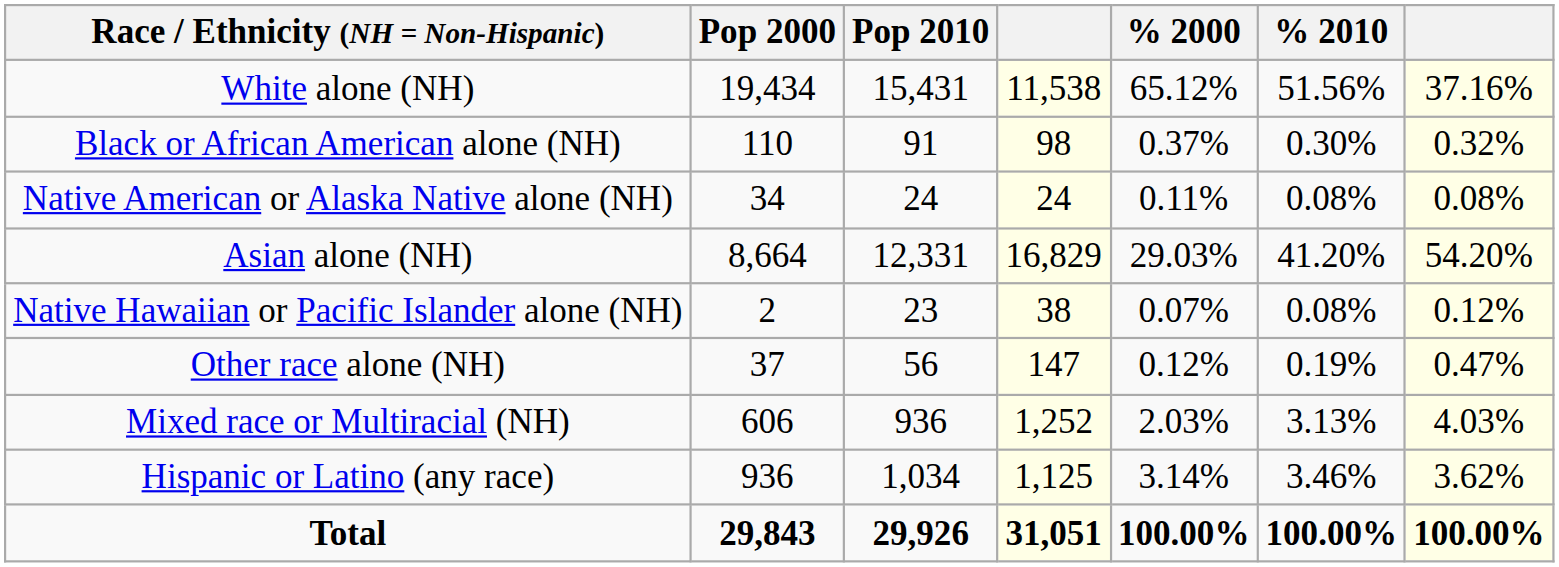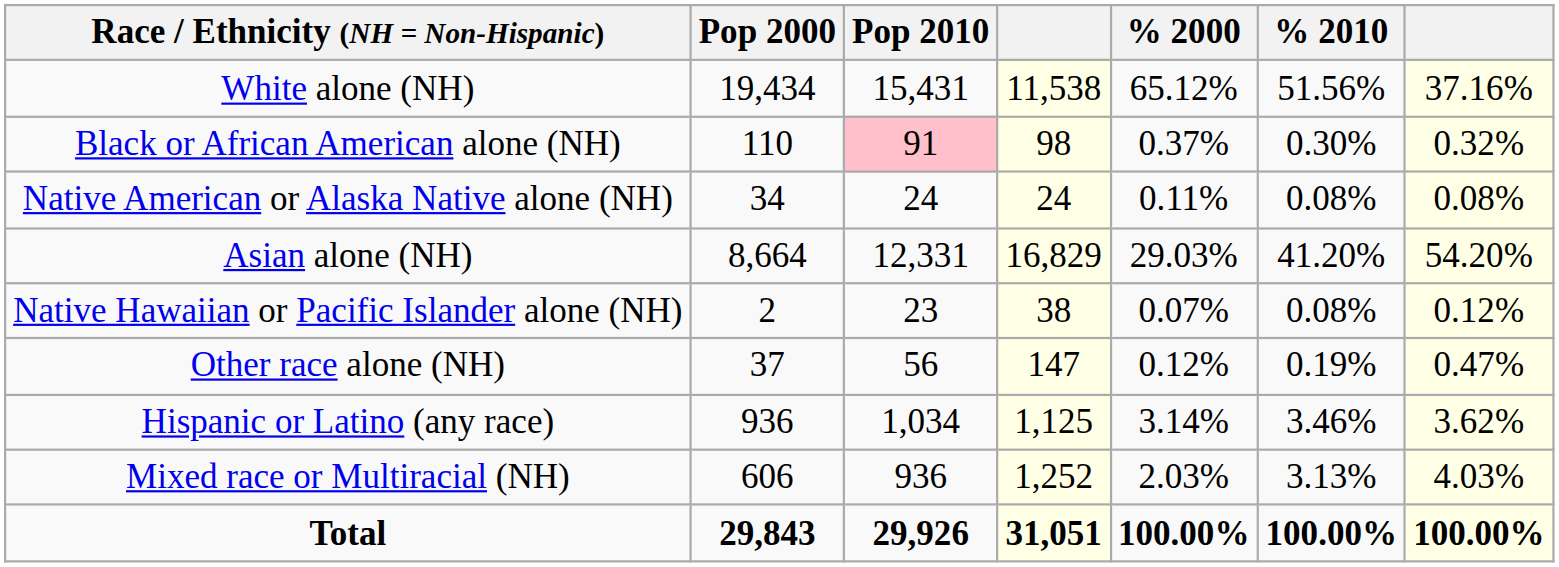(921, 143) no background -> (921, 143) pink background
rows swapped: (348, 421) <-> (348, 476)
